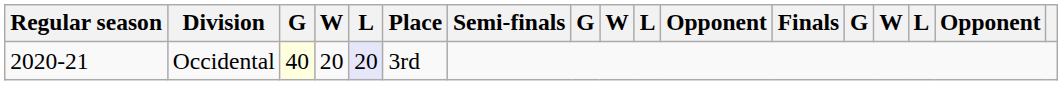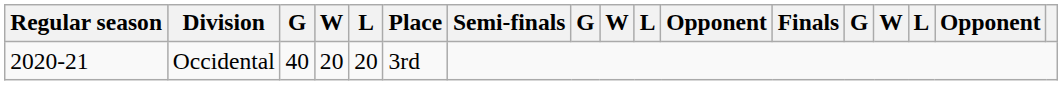(297, 60) lightyellow background -> (297, 60) no background
(366, 60) lavender background -> (366, 60) no background
